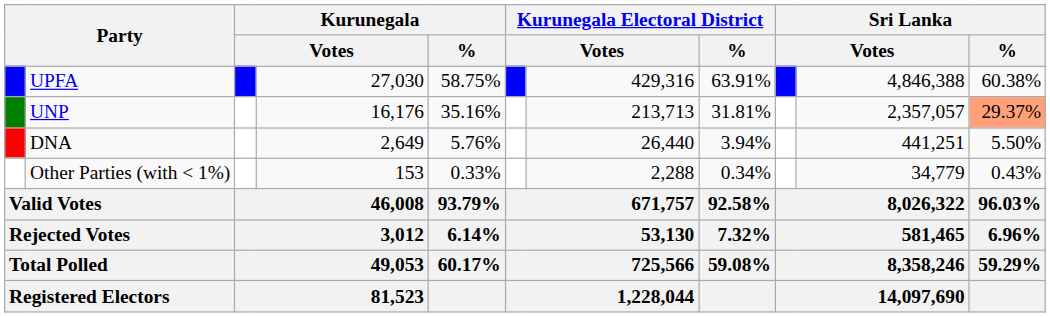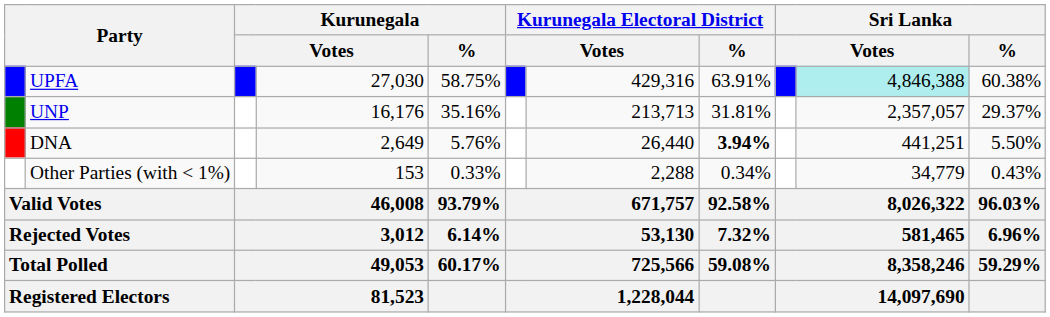(926, 81) no background -> (926, 81) paleturquoise background
(1011, 111) lightsalmon background -> (1011, 111) no background
(746, 142) normal -> (744, 142) bold
